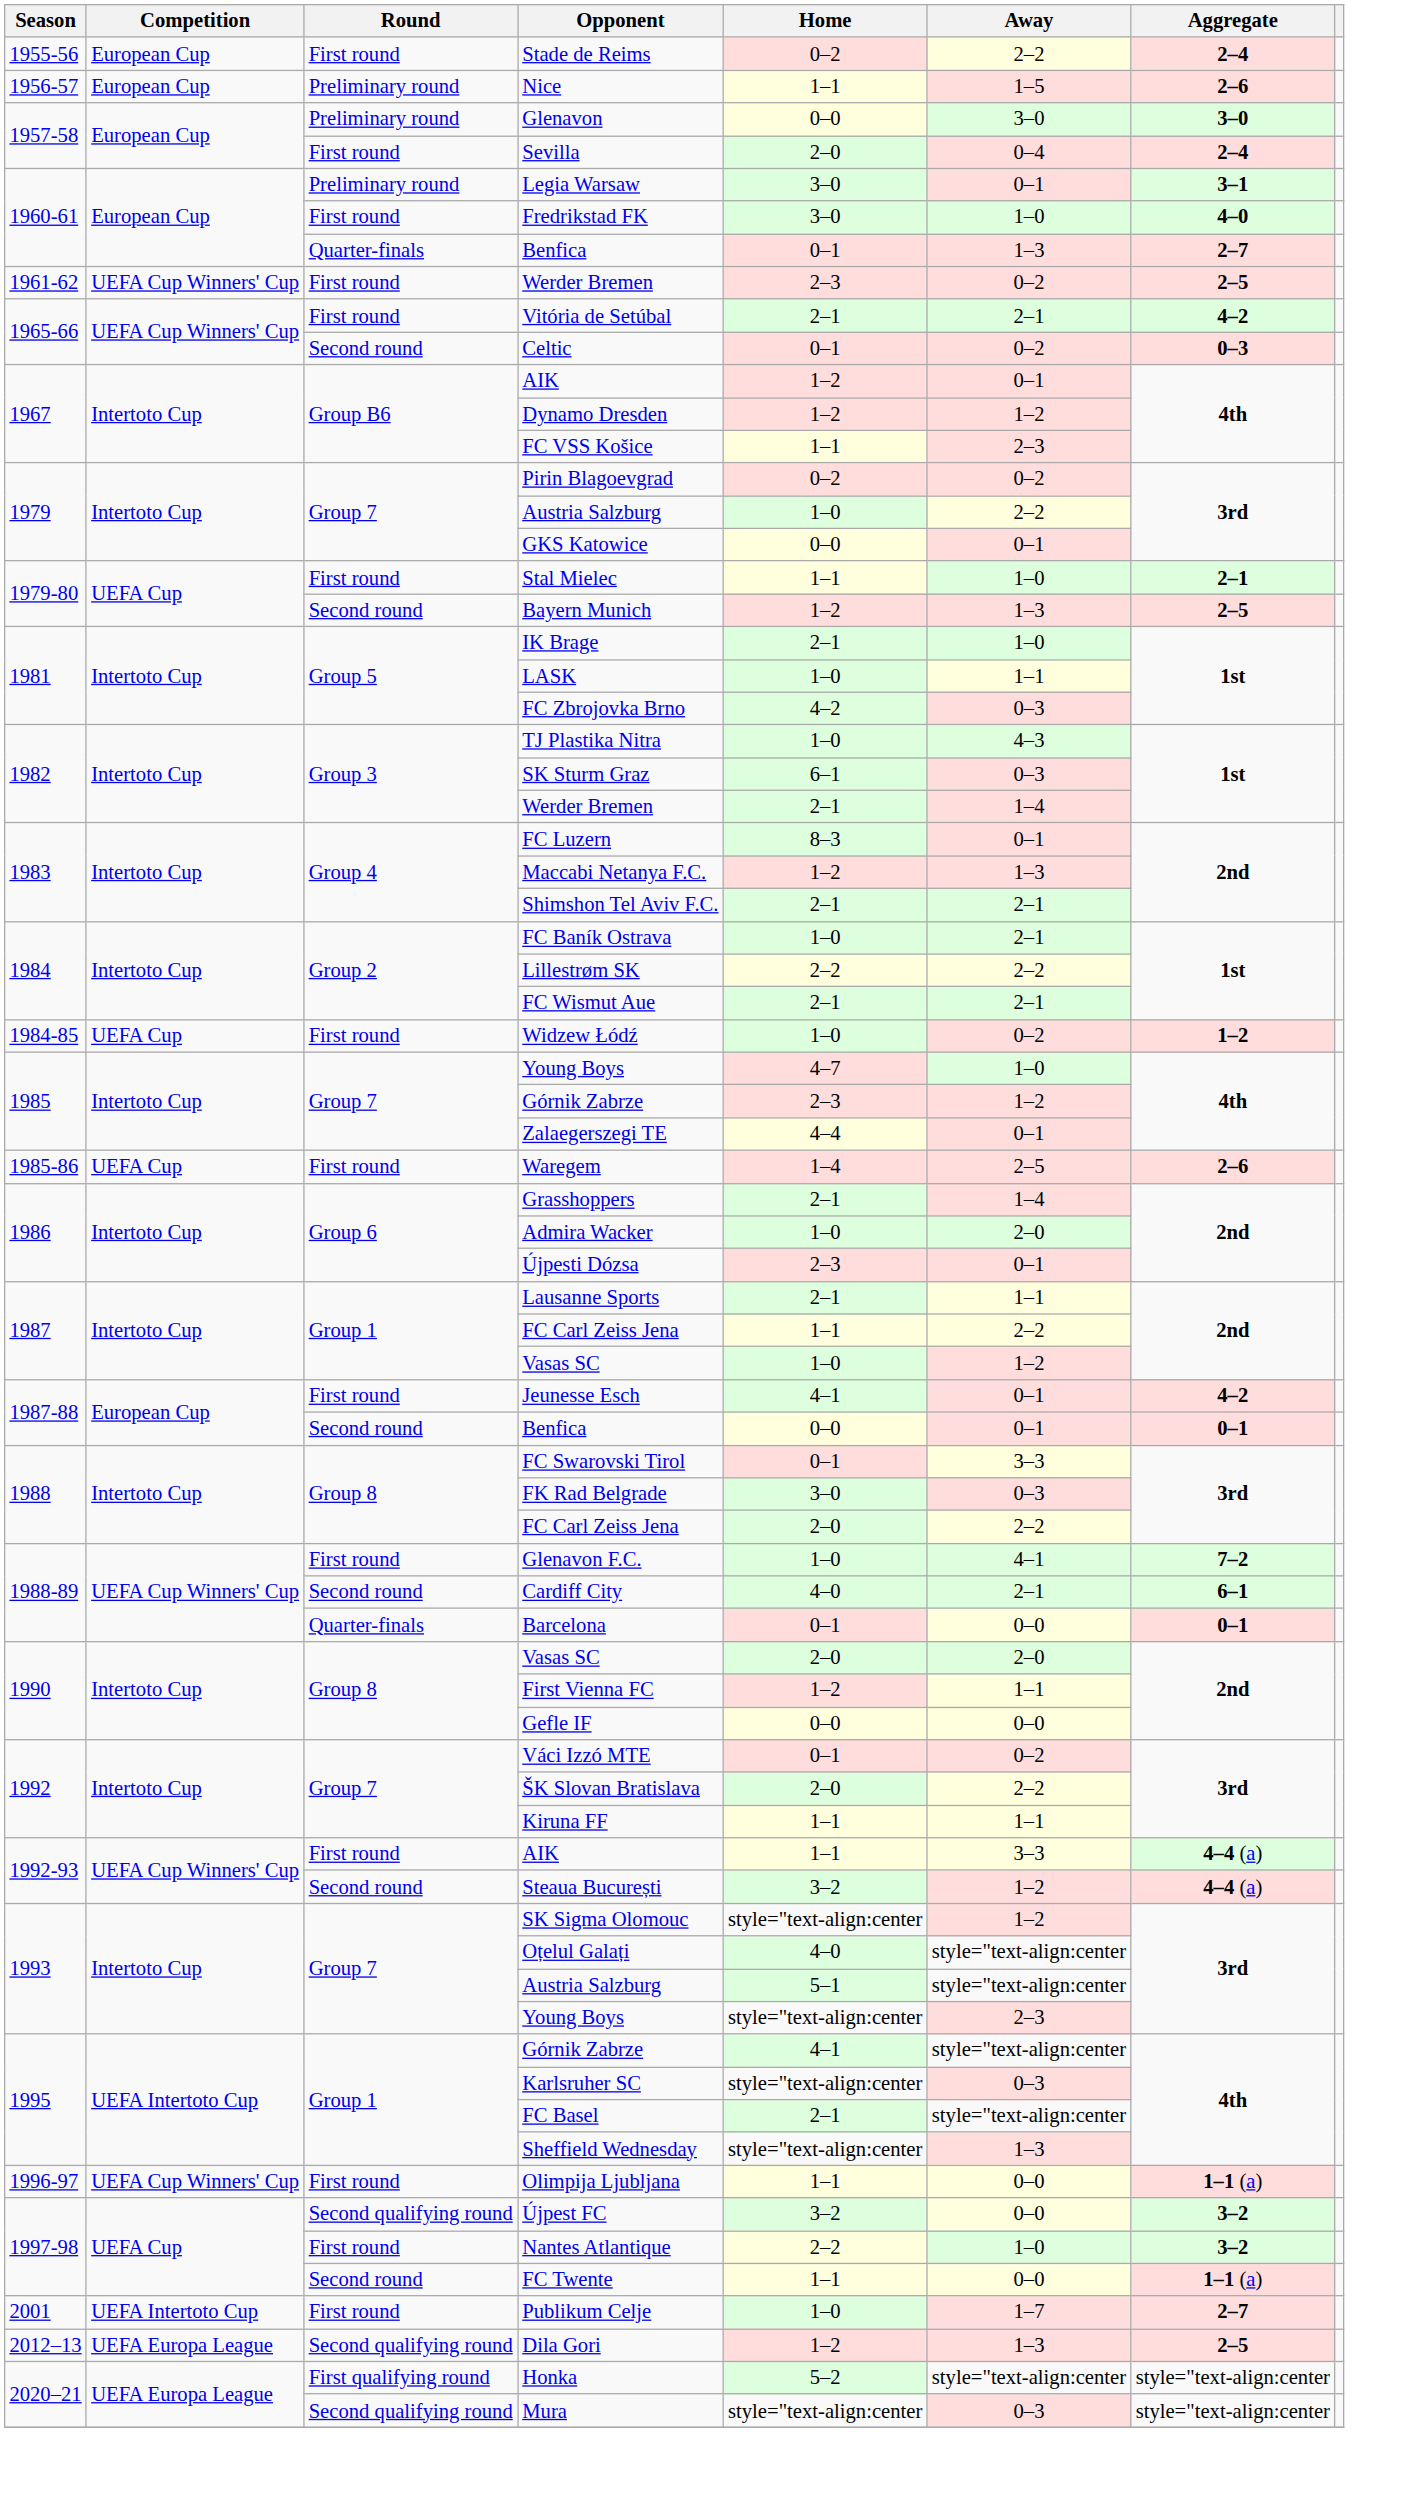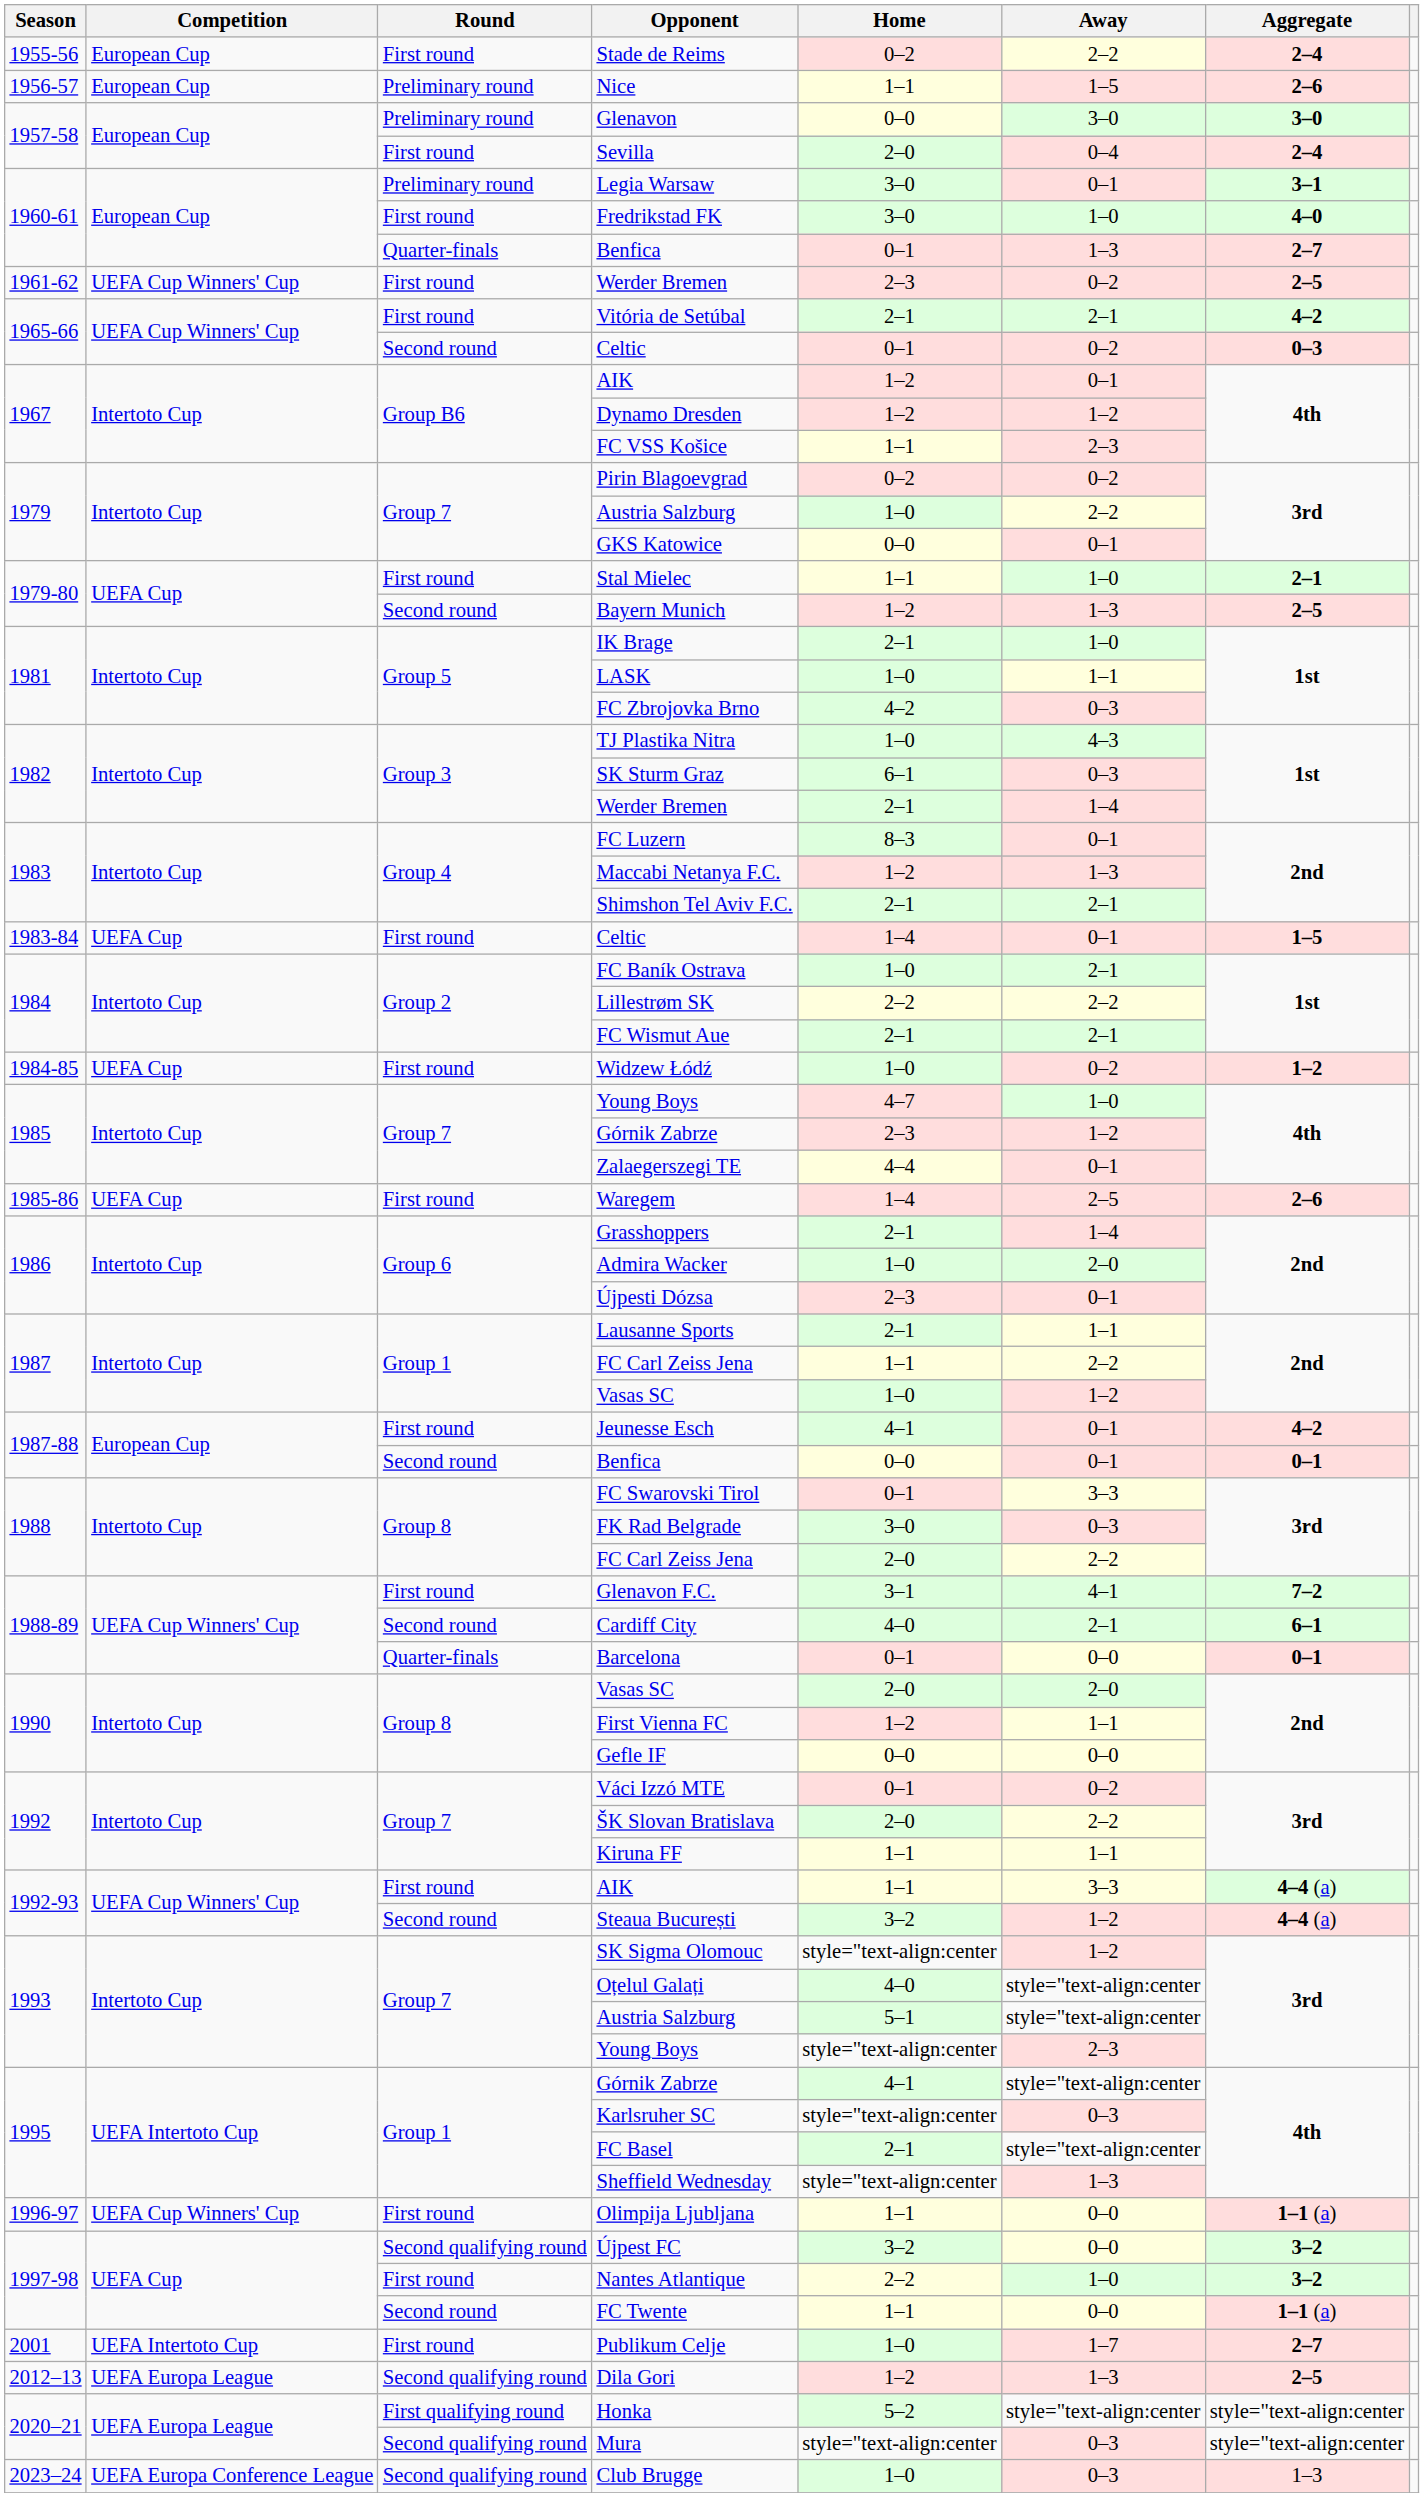+ row: (44, 937)
(825, 1559) 1–0 -> (899, 1592) 3–1
+ row: (46, 2475)
